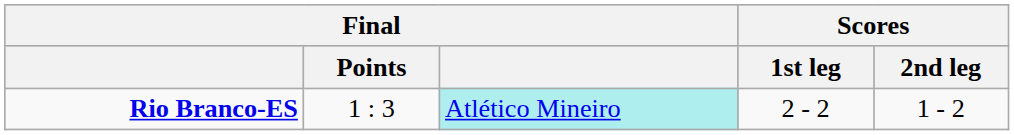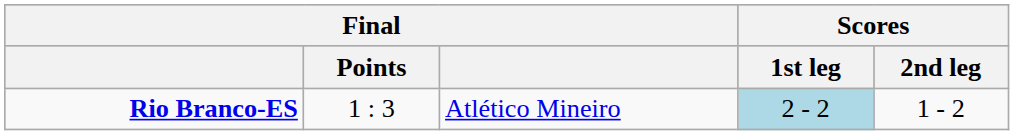(533, 108) paleturquoise background -> (533, 108) no background
(806, 108) no background -> (806, 108) lightblue background
